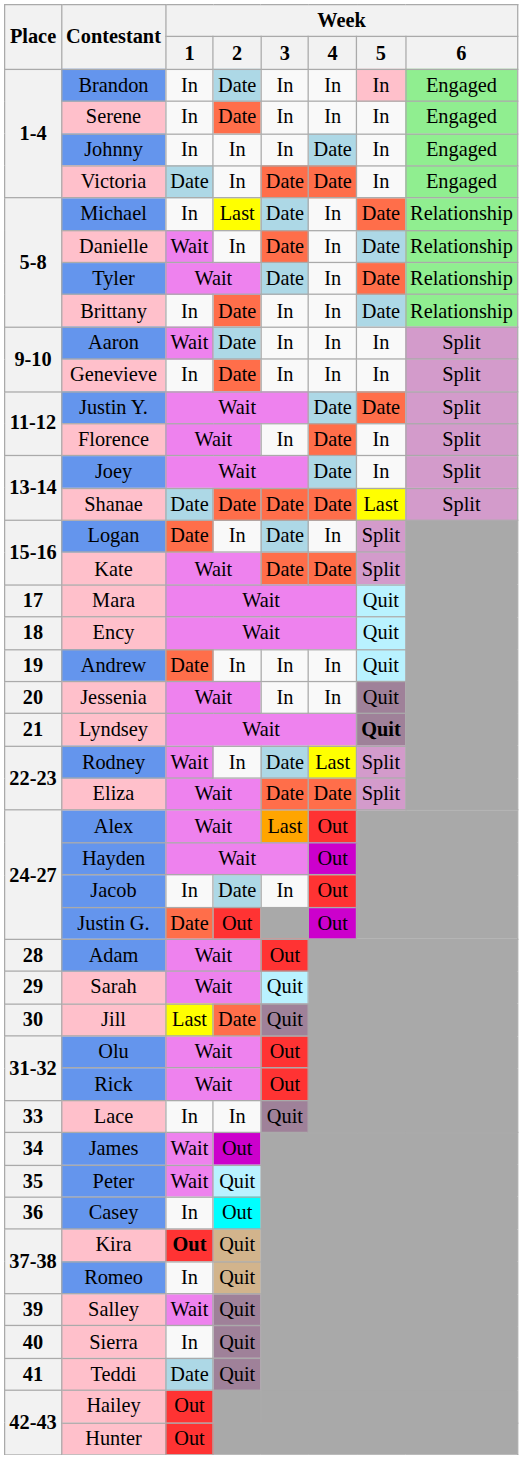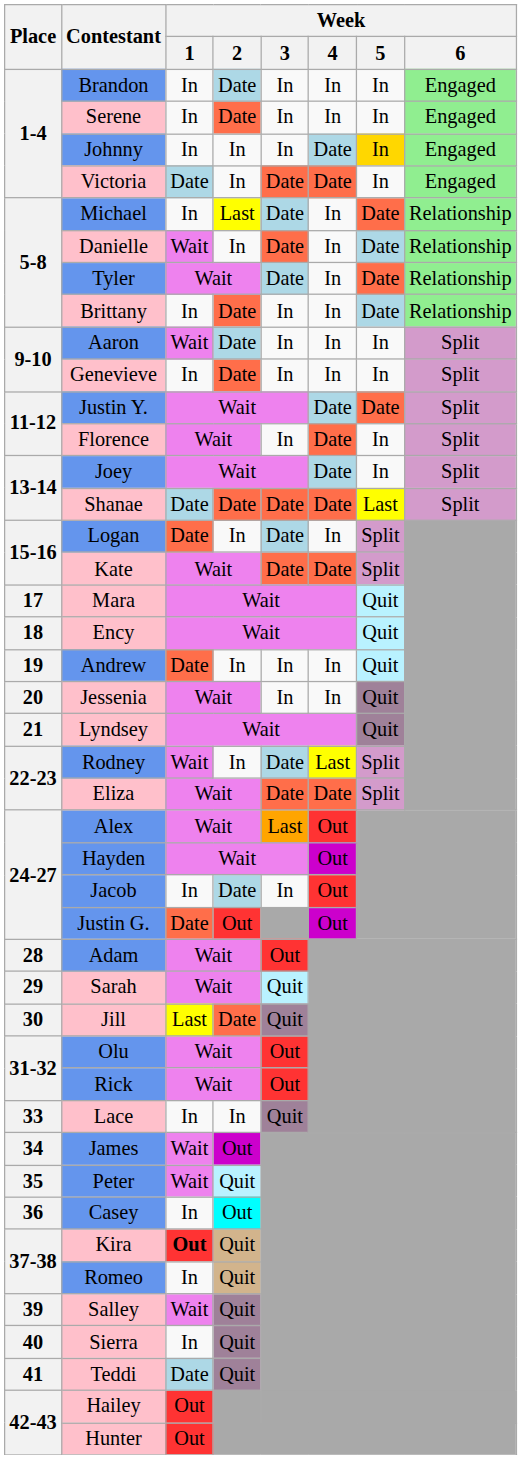(381, 85) pink background -> (380, 85) no background
(381, 149) no background -> (380, 149) gold background
(381, 729) bold -> (380, 729) normal
